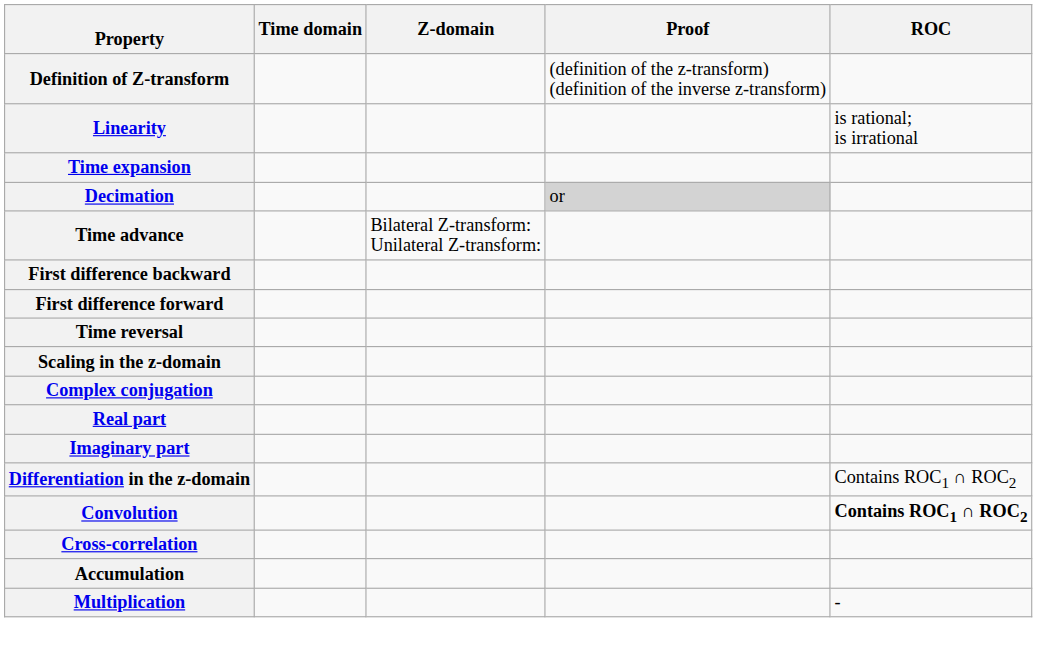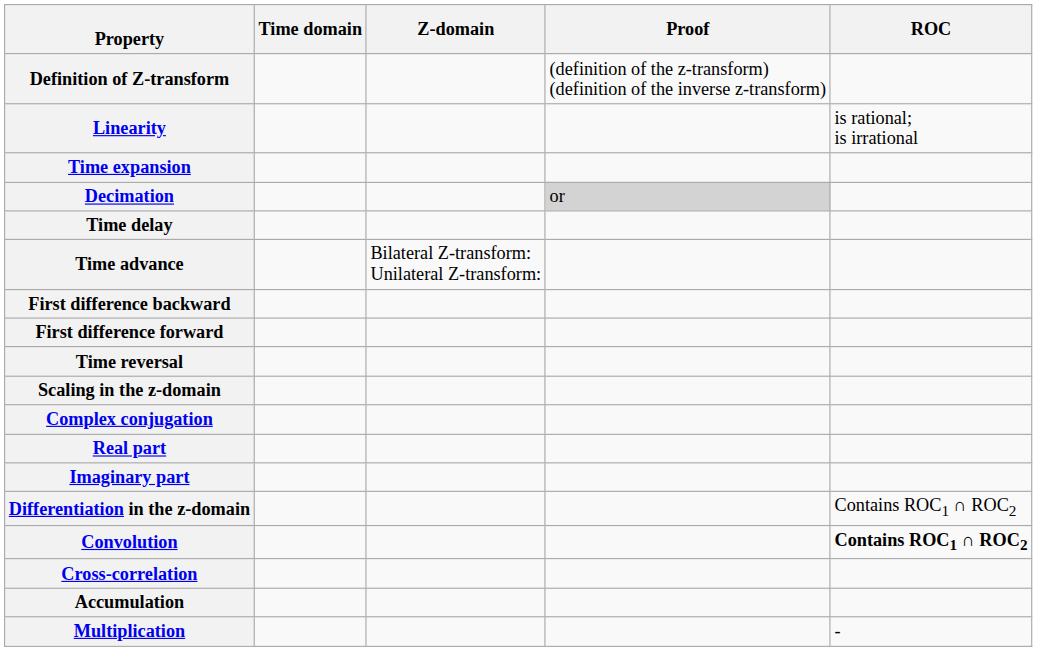+ row: (129, 225)
